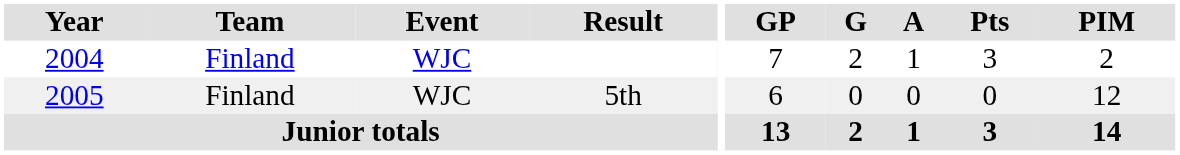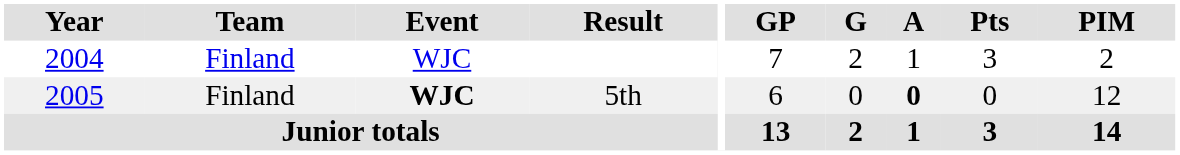(442, 95) normal -> (442, 95) bold
(914, 95) normal -> (914, 95) bold
